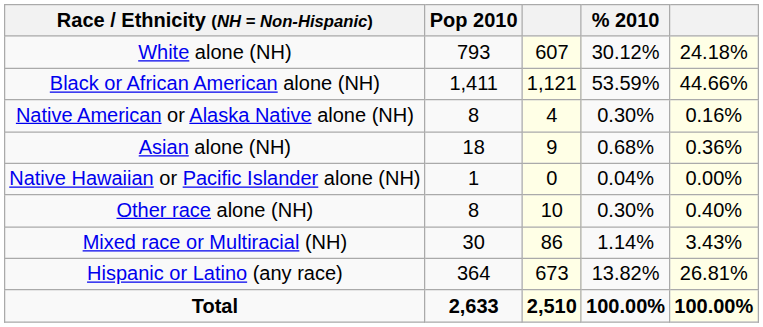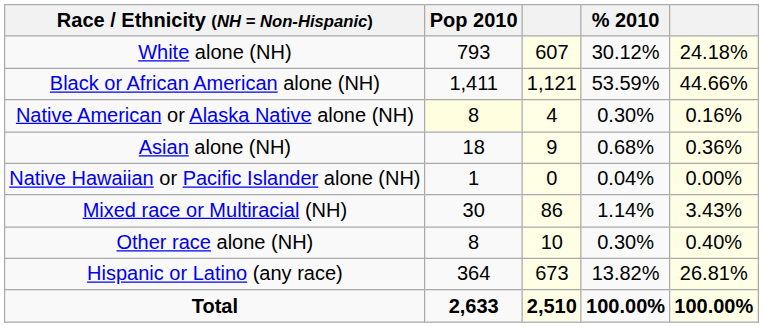(474, 115) no background -> (474, 115) lightyellow background
rows swapped: (215, 210) <-> (215, 242)
